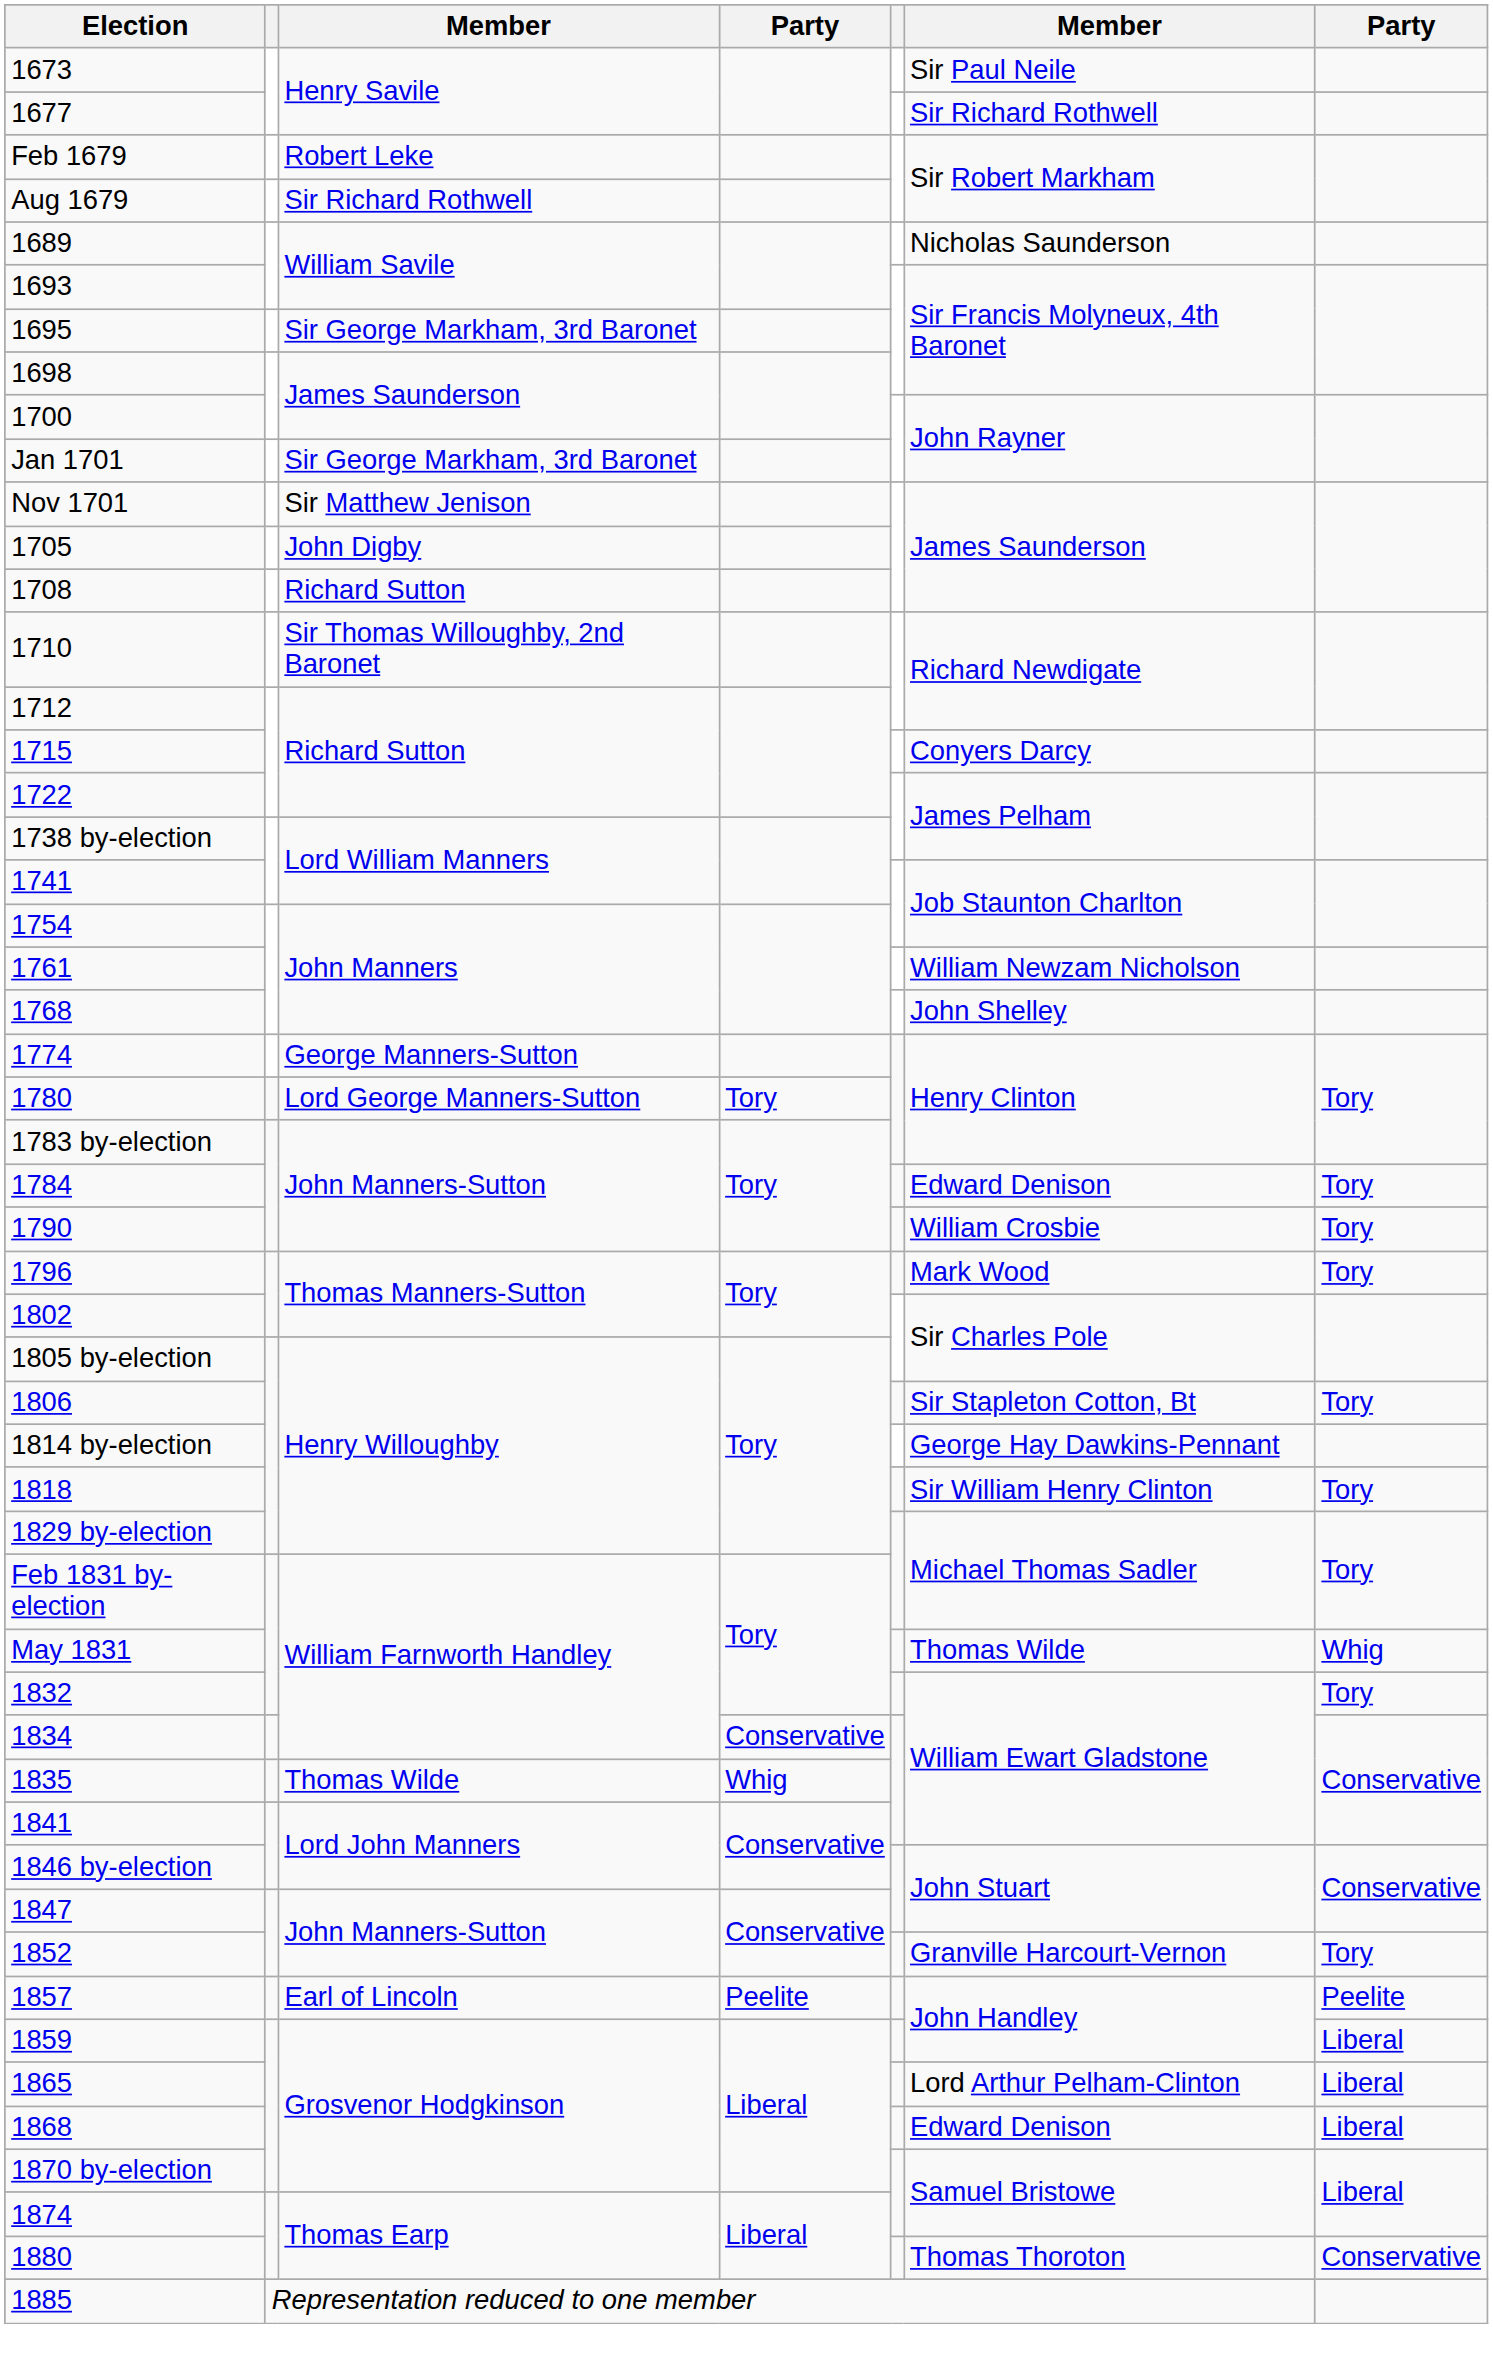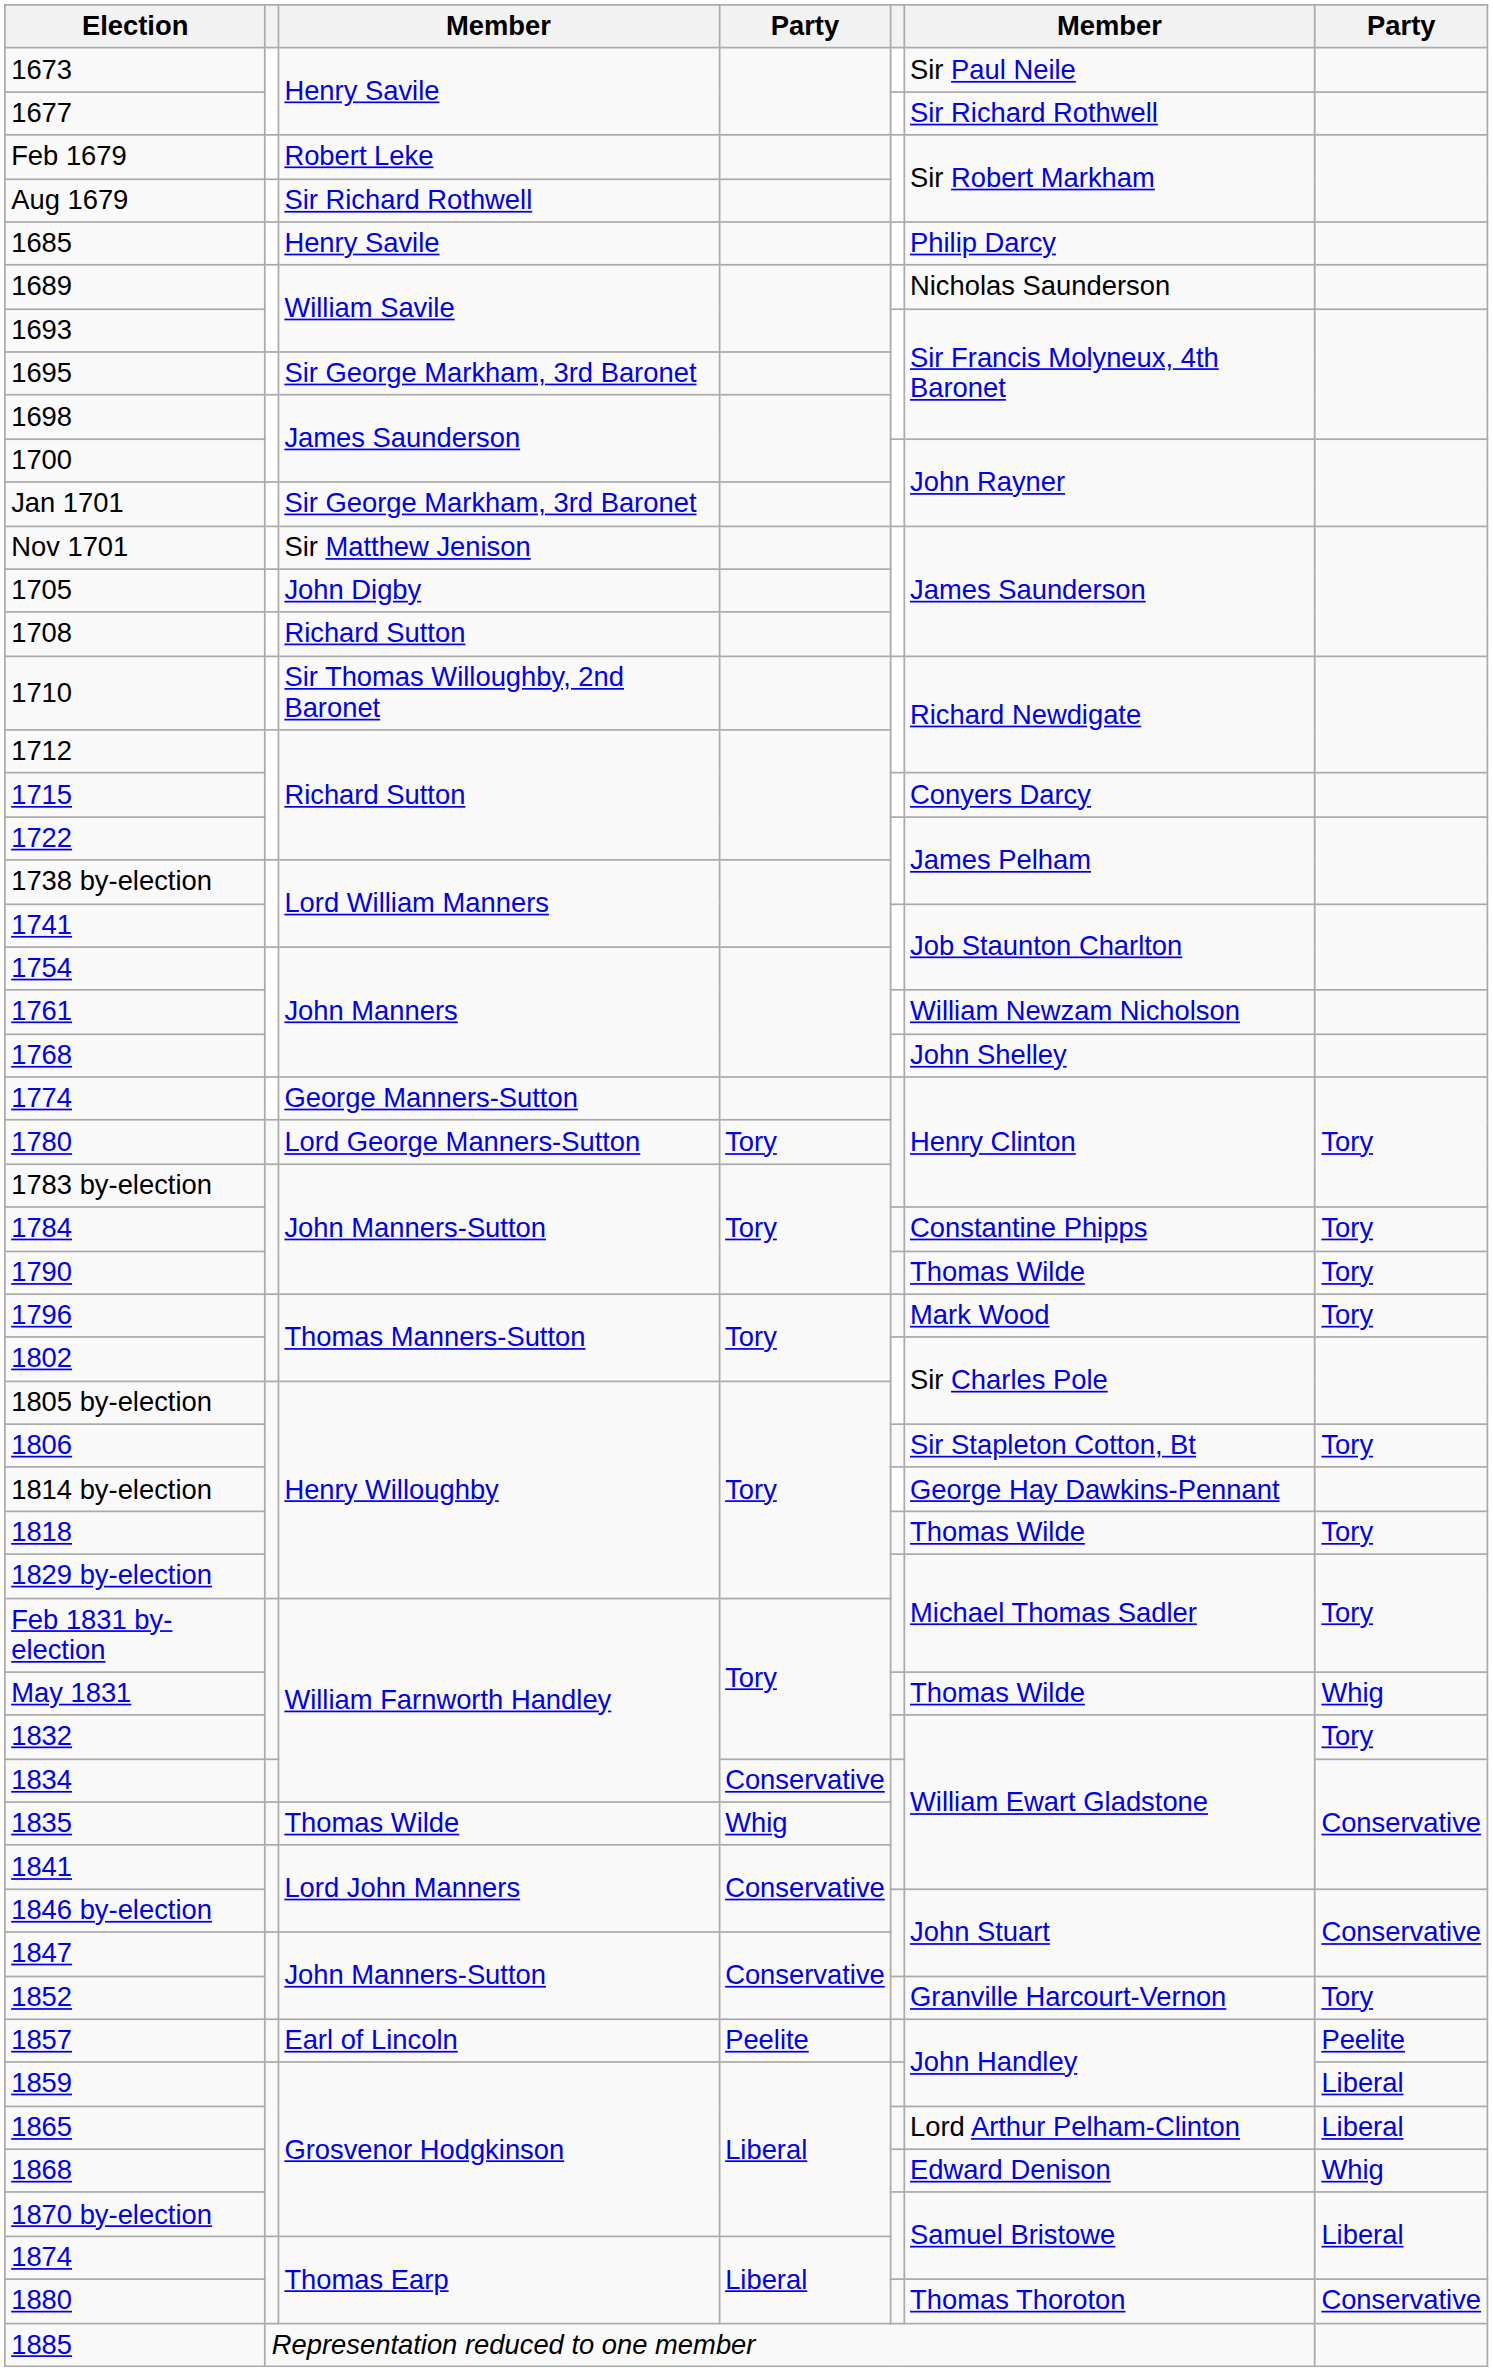+ row: (42, 243)
(1010, 1185) Edward Denison -> (1029, 1228) Constantine Phipps
(1005, 1228) William Crosbie -> (997, 1271) Thomas Wilde
(1061, 1488) Sir William Henry Clinton -> (997, 1532) Thomas Wilde
(1362, 2127) Liberal -> (1353, 2170) Whig
